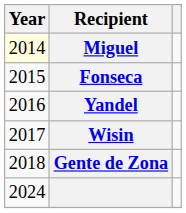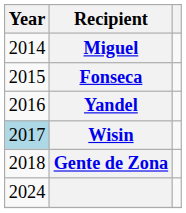(27, 47) lightyellow background -> (27, 47) no background
(27, 134) no background -> (27, 134) lightblue background
